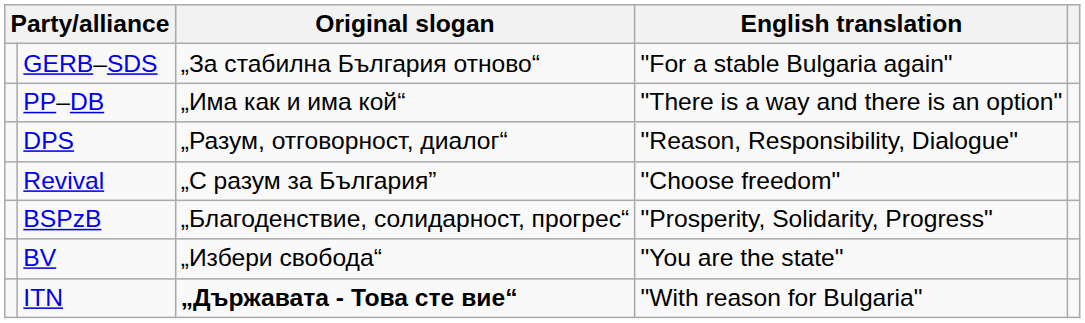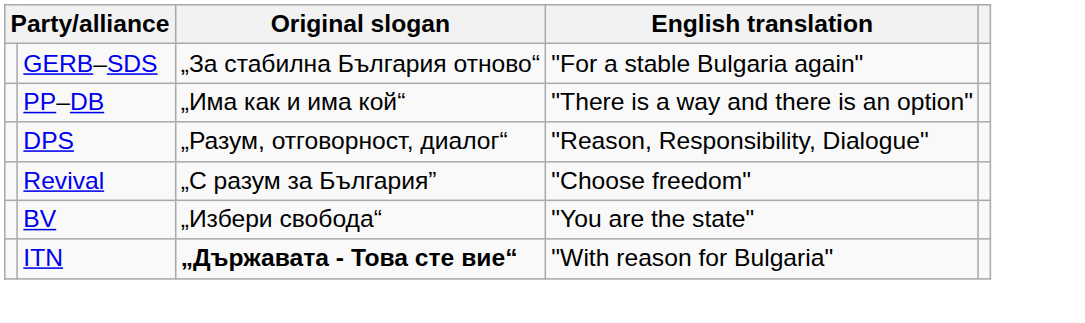- row: (62, 219)
